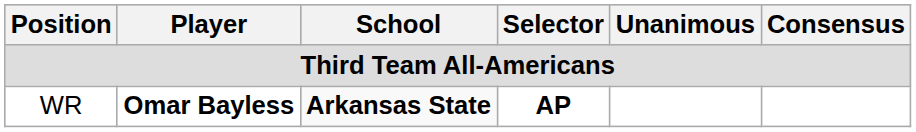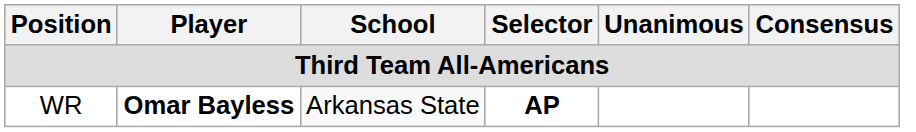(399, 106) bold -> (393, 106) normal
